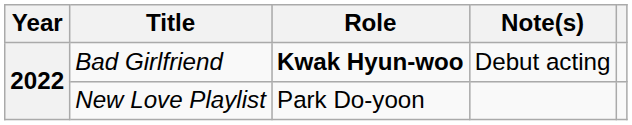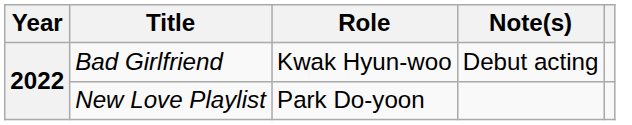(370, 61) bold -> (364, 61) normal
